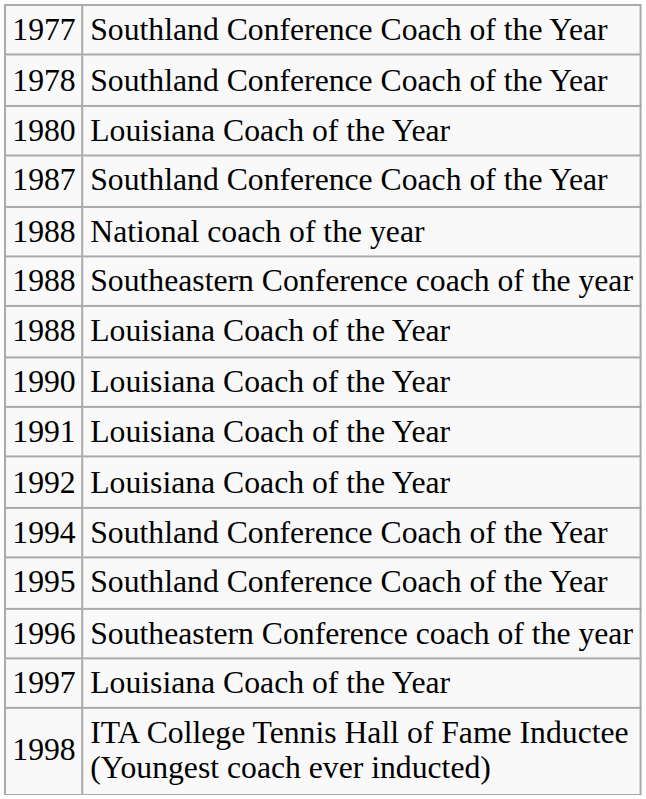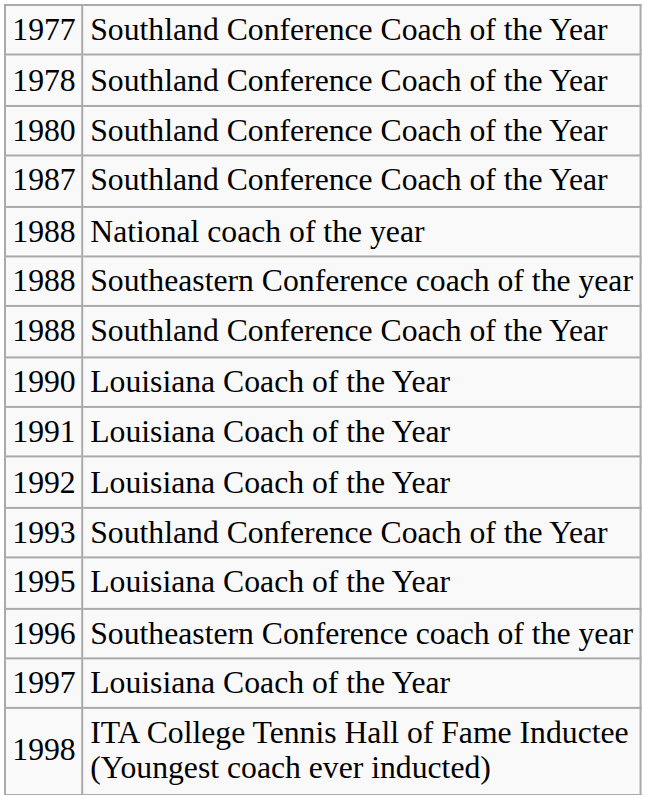(270, 130) Louisiana Coach of the Year -> (349, 130) Southland Conference Coach of the Year
(270, 331) Louisiana Coach of the Year -> (349, 331) Southland Conference Coach of the Year
(44, 532) 1994 -> (44, 532) 1993
(349, 582) Southland Conference Coach of the Year -> (270, 582) Louisiana Coach of the Year
